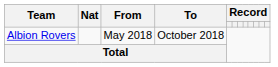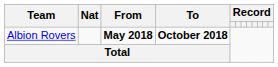(128, 35) normal -> (128, 35) bold
(191, 35) normal -> (193, 35) bold
